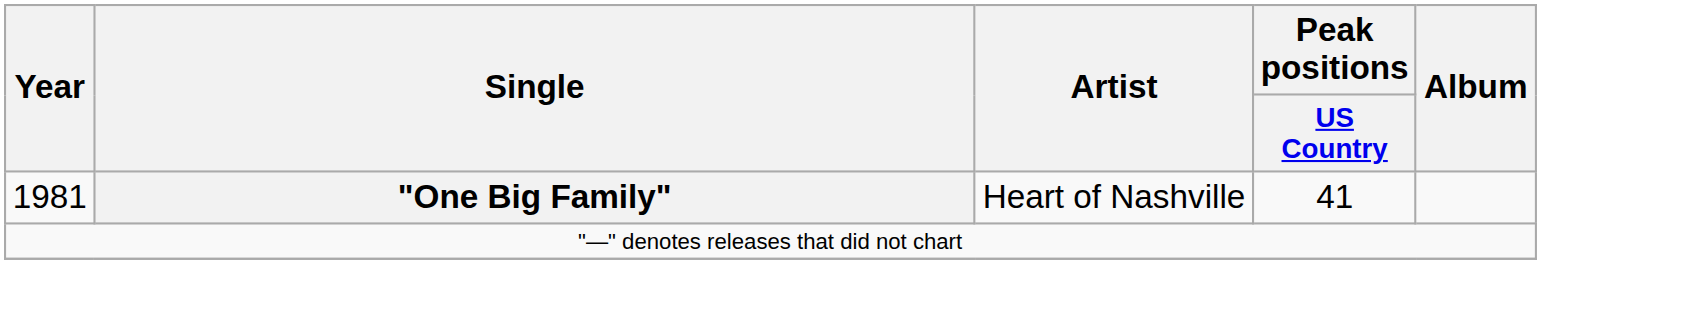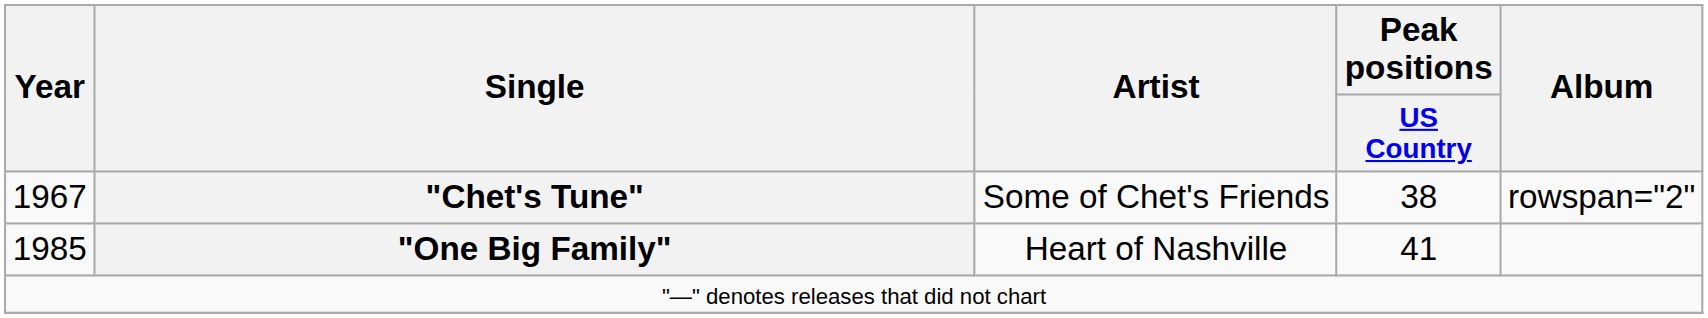+ row: (535, 196)
(50, 196) 1981 -> (50, 249) 1985
